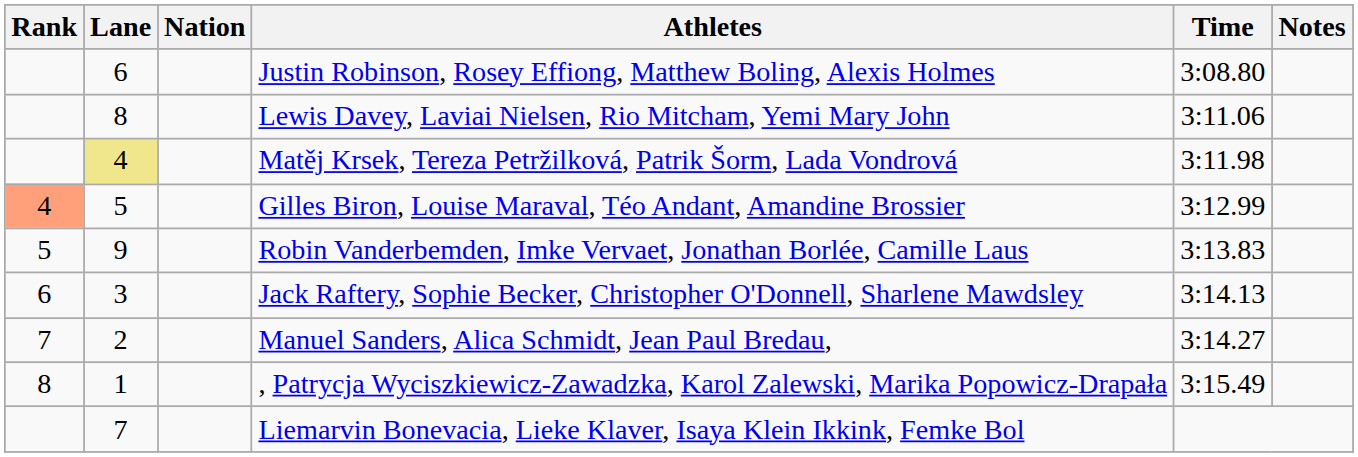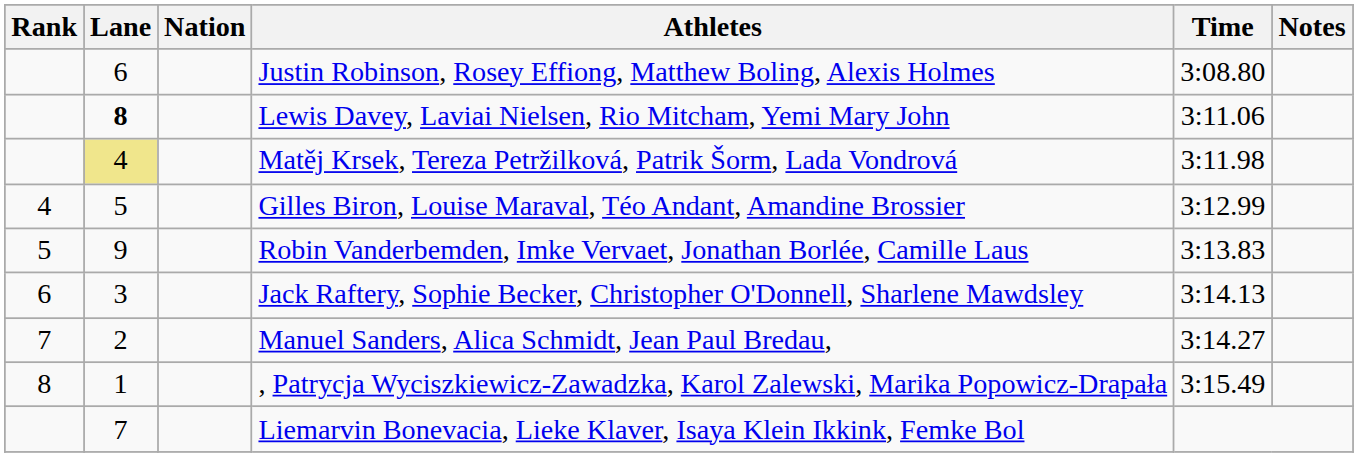(121, 116) normal -> (121, 116) bold
(44, 205) lightsalmon background -> (44, 205) no background
